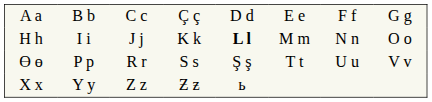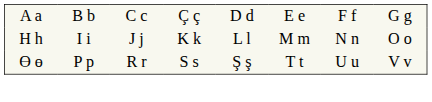(242, 39) bold -> (242, 39) normal
- row: (31, 85)
